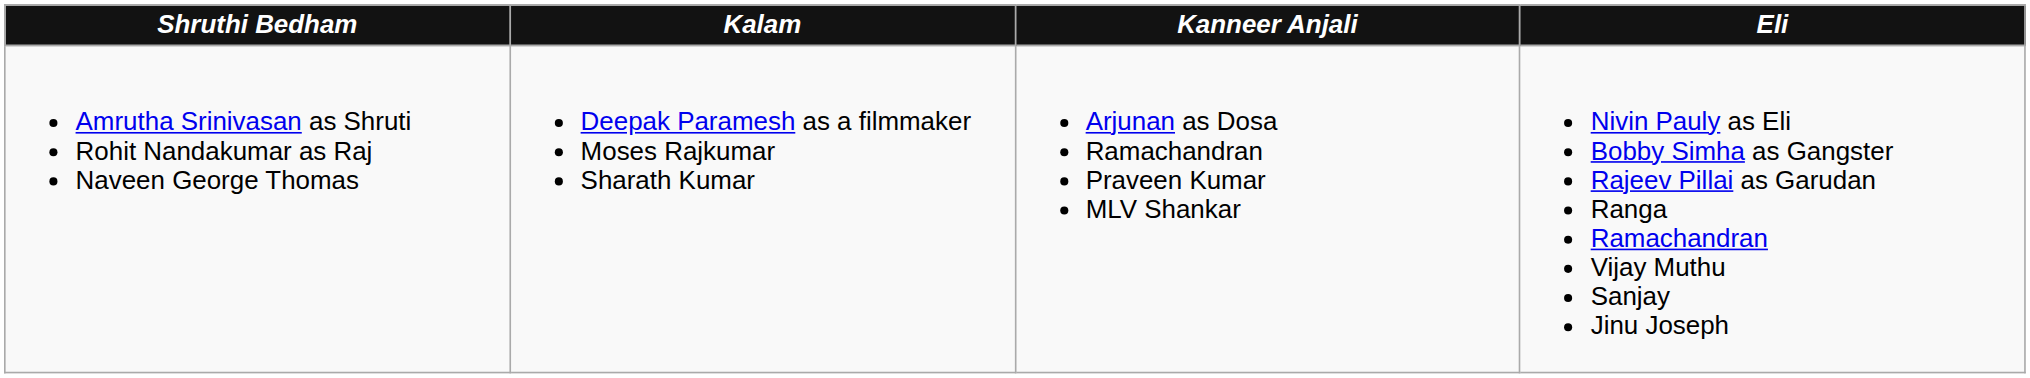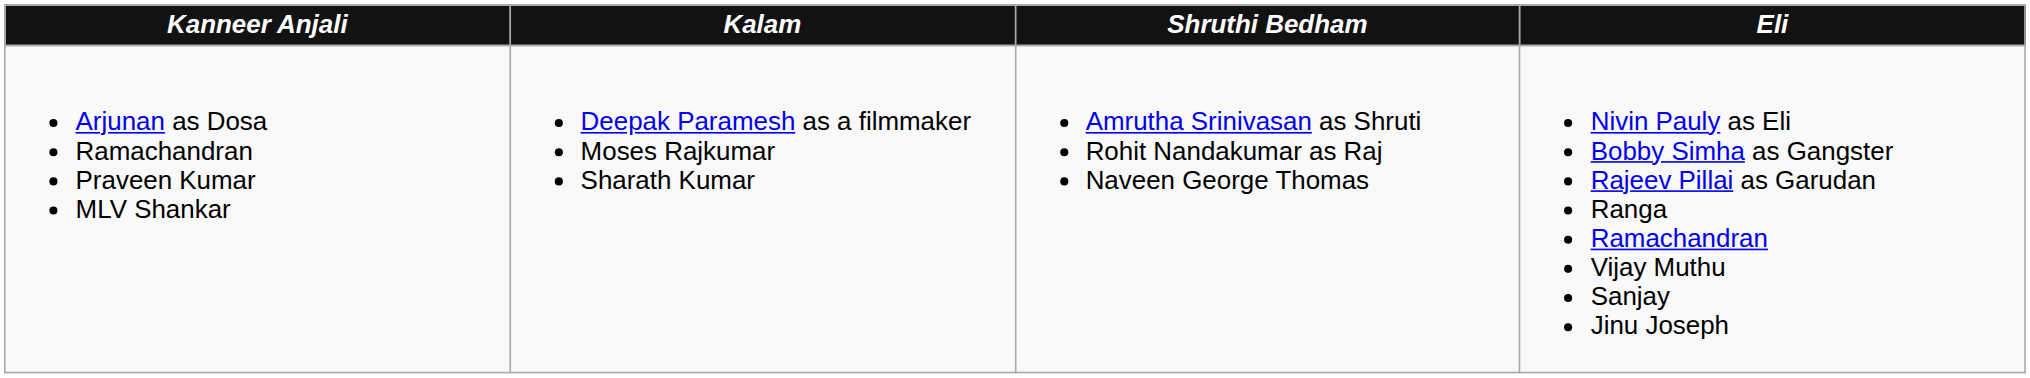columns swapped: (257, 25) <-> (1267, 25)
